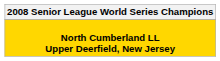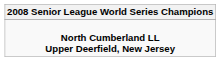(110, 43) gold background -> (110, 43) no background
